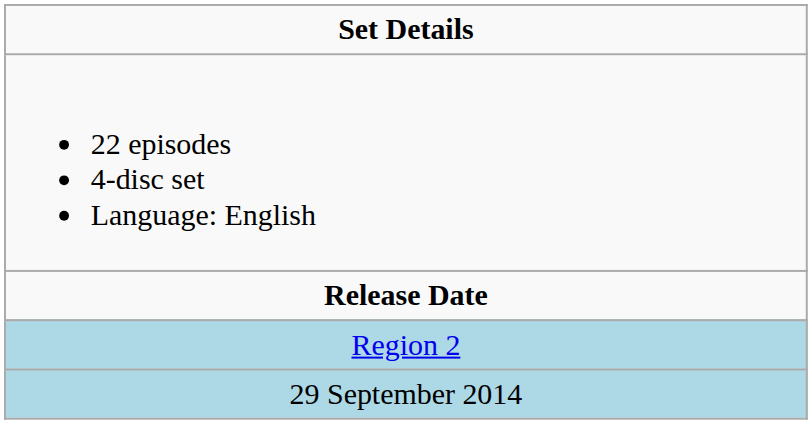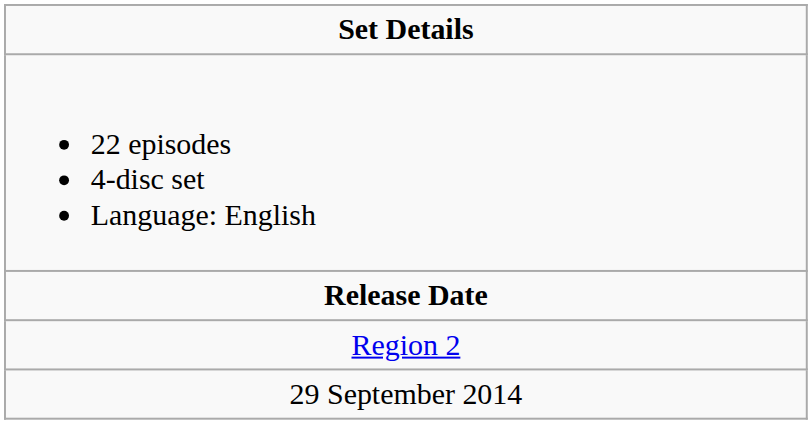(406, 343) lightblue background -> (406, 343) no background
(406, 393) lightblue background -> (406, 393) no background
